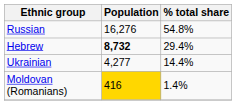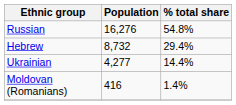(117, 46) bold -> (117, 46) normal
(113, 85) gold background -> (113, 85) no background
